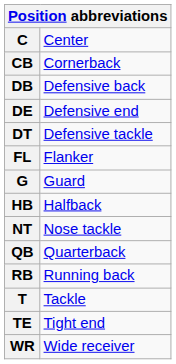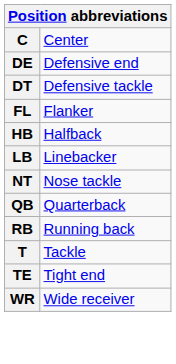- row: (22, 63)
- row: (22, 87)
- row: (22, 181)
+ row: (22, 157)
